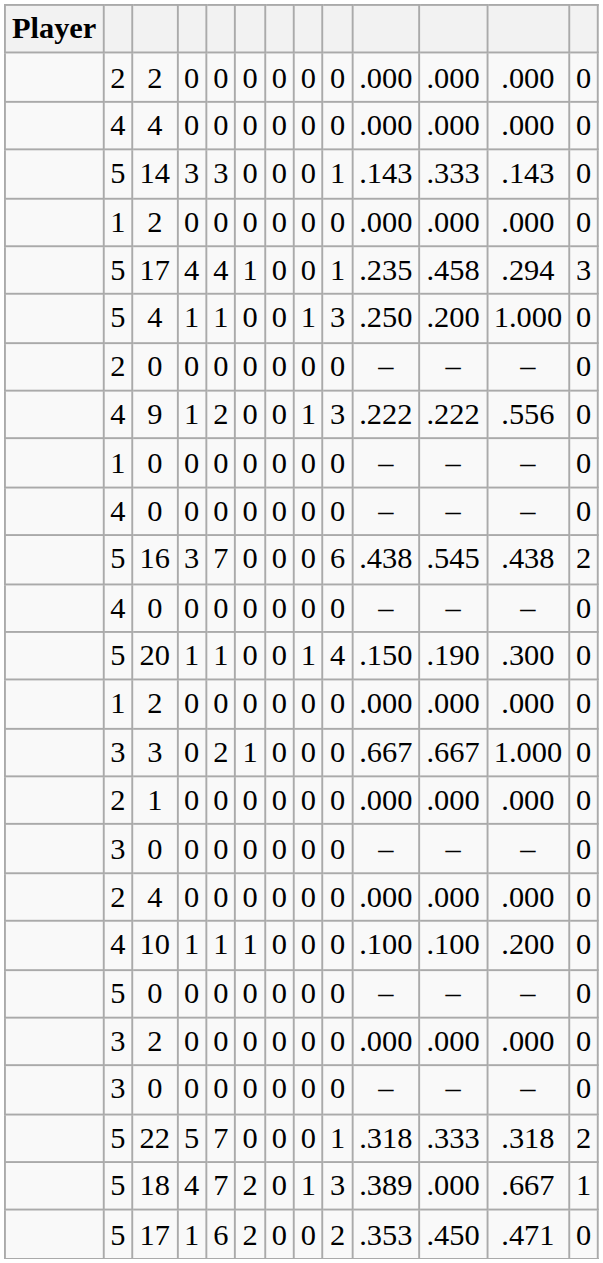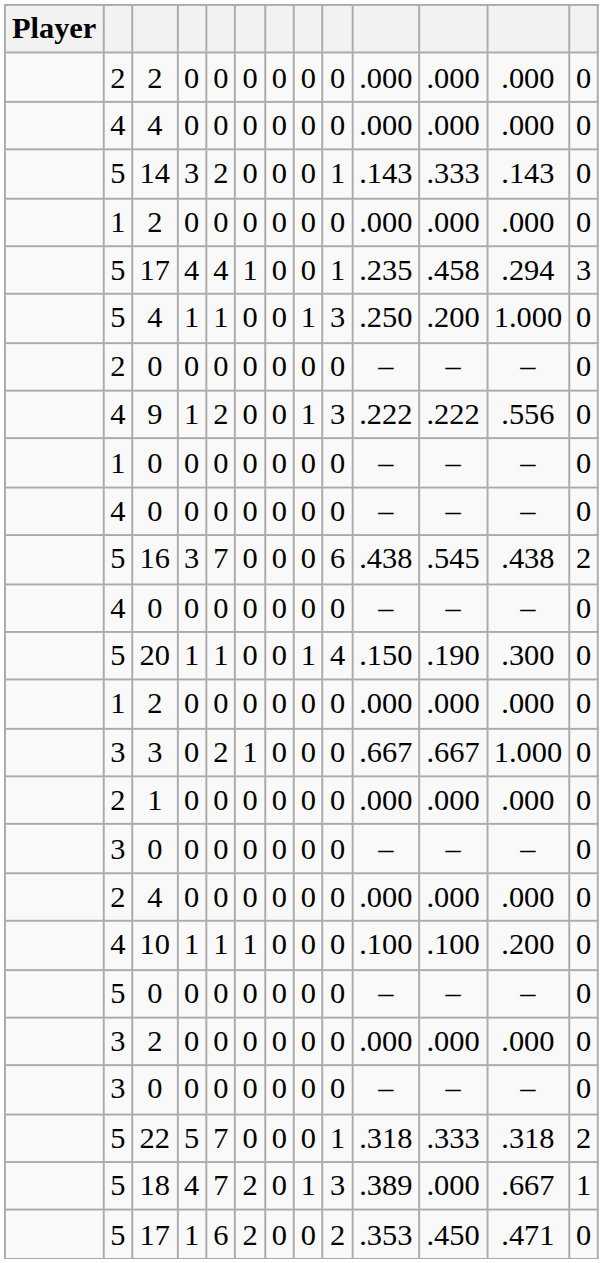(221, 173) 3 -> (221, 173) 2
